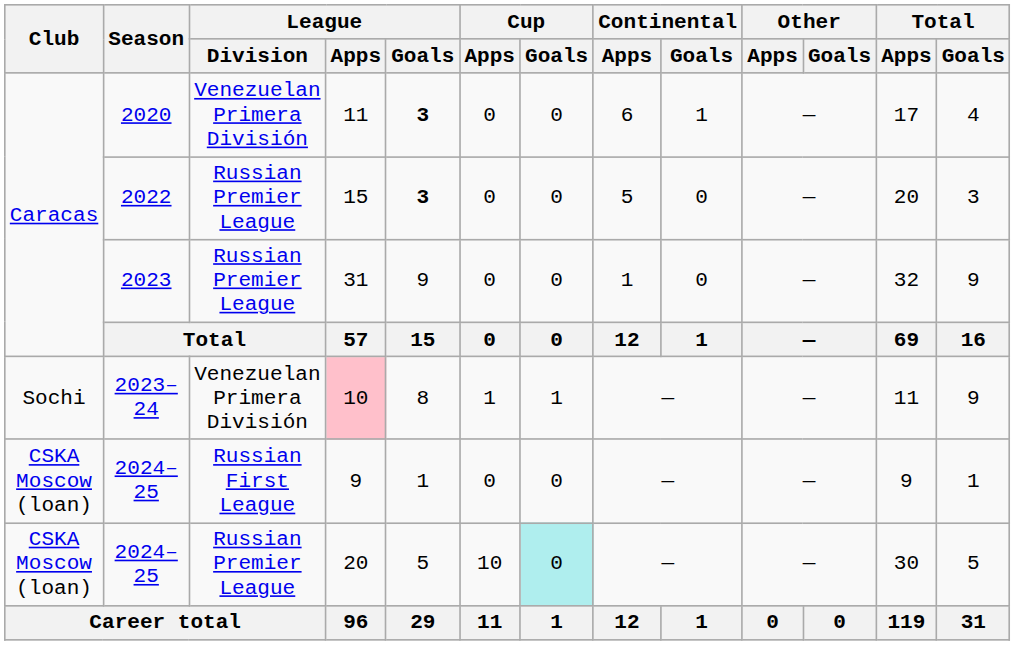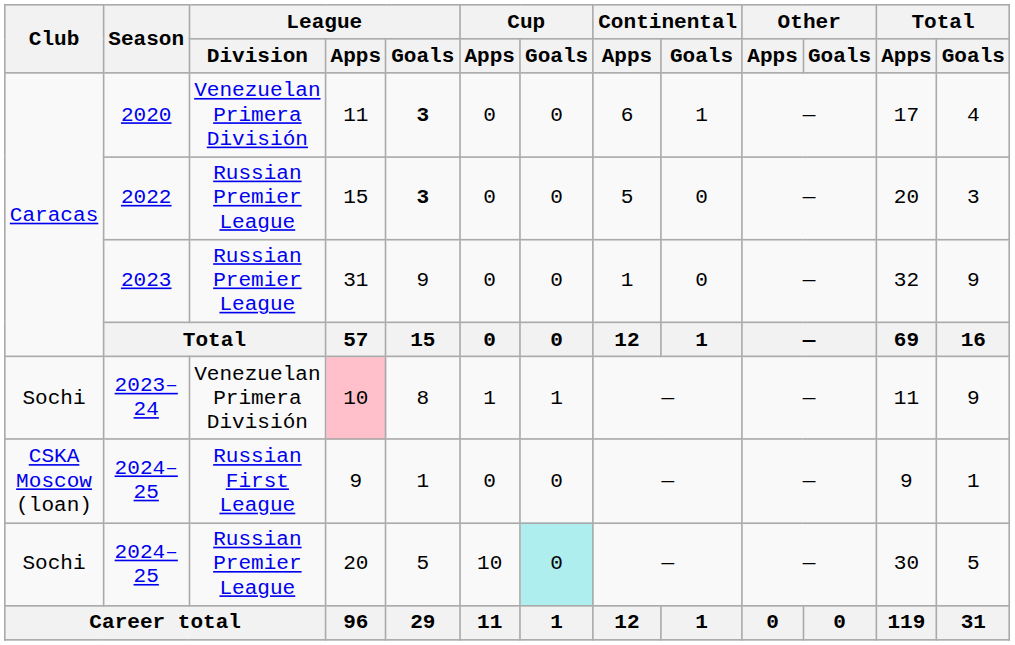(54, 564) CSKA Moscow (loan) -> (54, 564) Sochi
